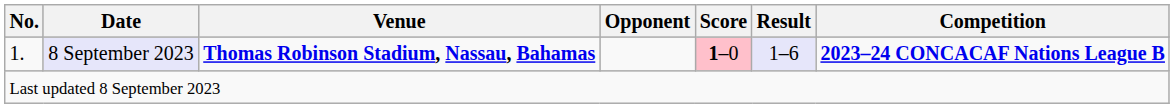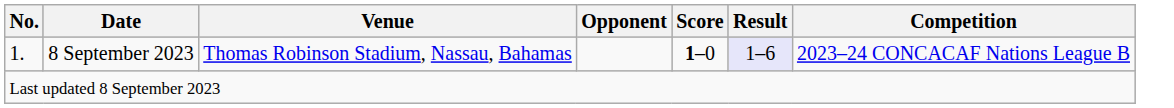(121, 53) lavender background -> (121, 53) no background
(399, 53) bold -> (388, 53) normal
(723, 53) pink background -> (700, 53) no background
(993, 53) bold -> (963, 53) normal
